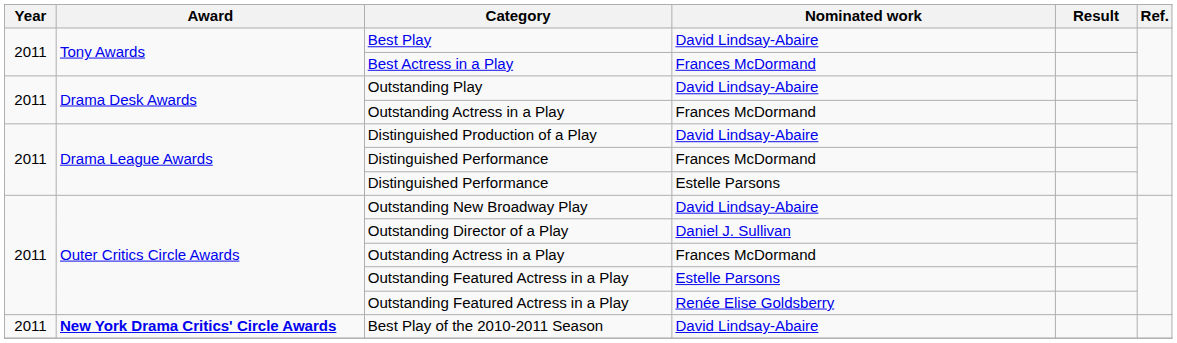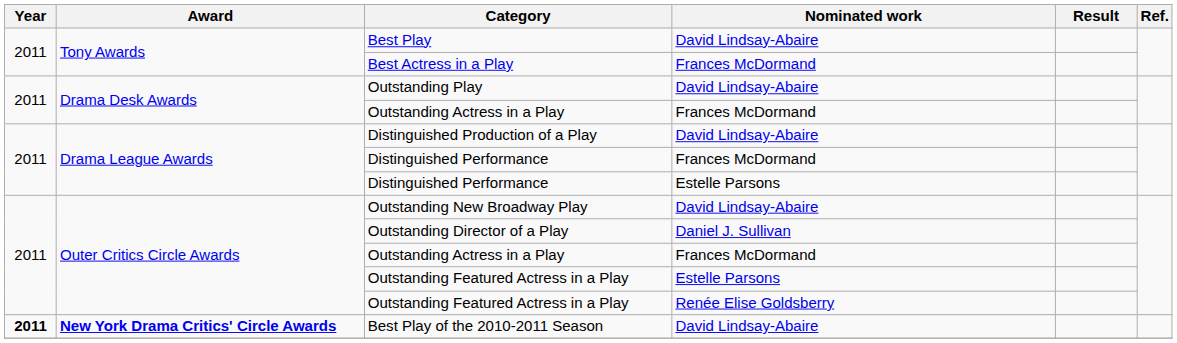(30, 326) normal -> (30, 326) bold
